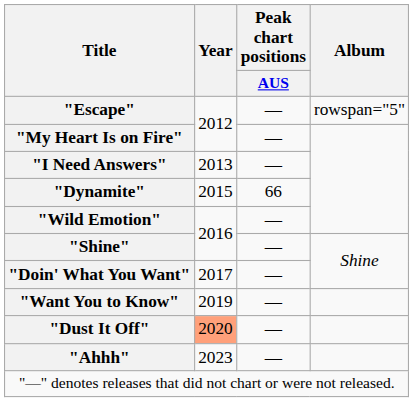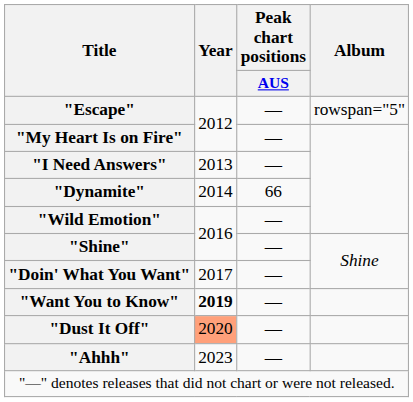(215, 192) 2015 -> (215, 192) 2014
(215, 301) normal -> (215, 301) bold
